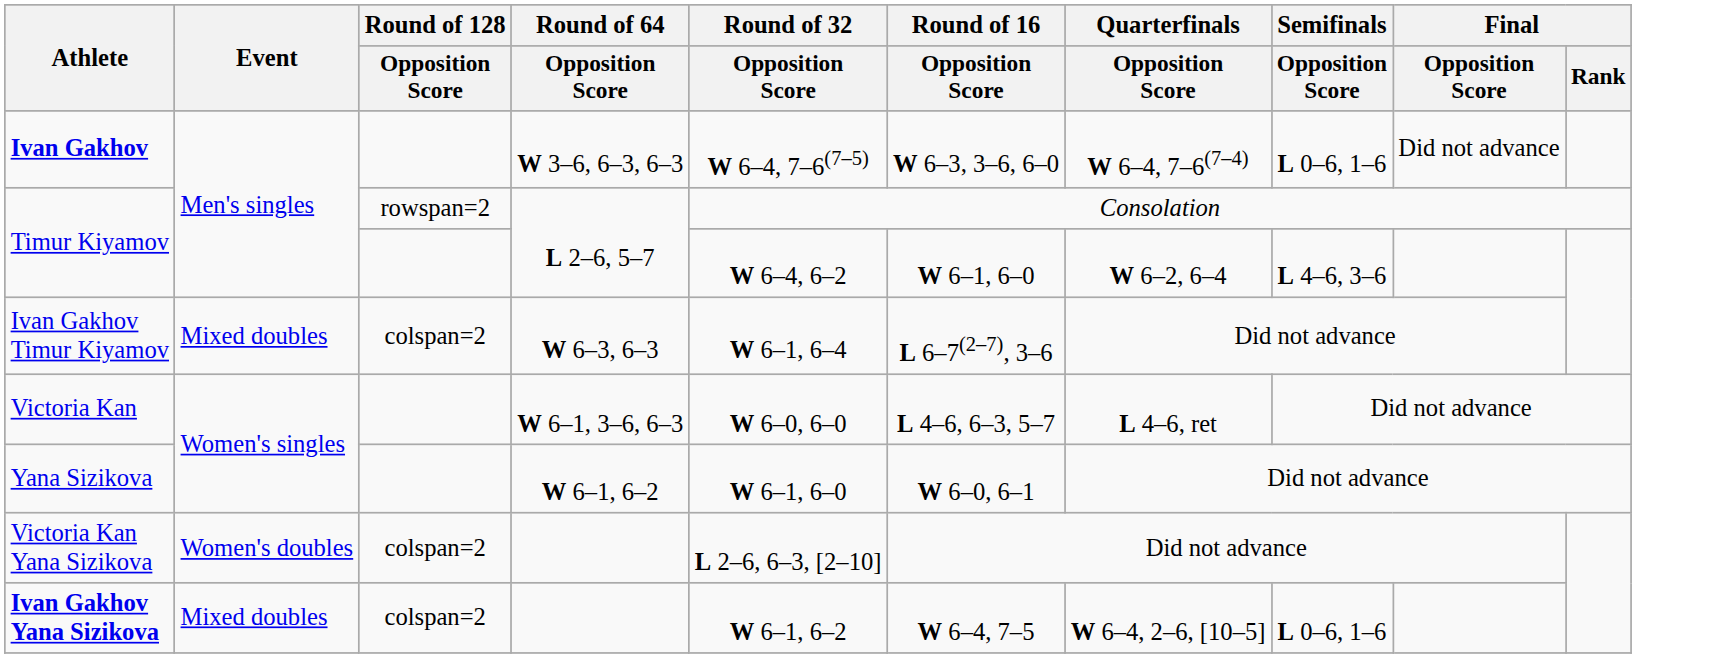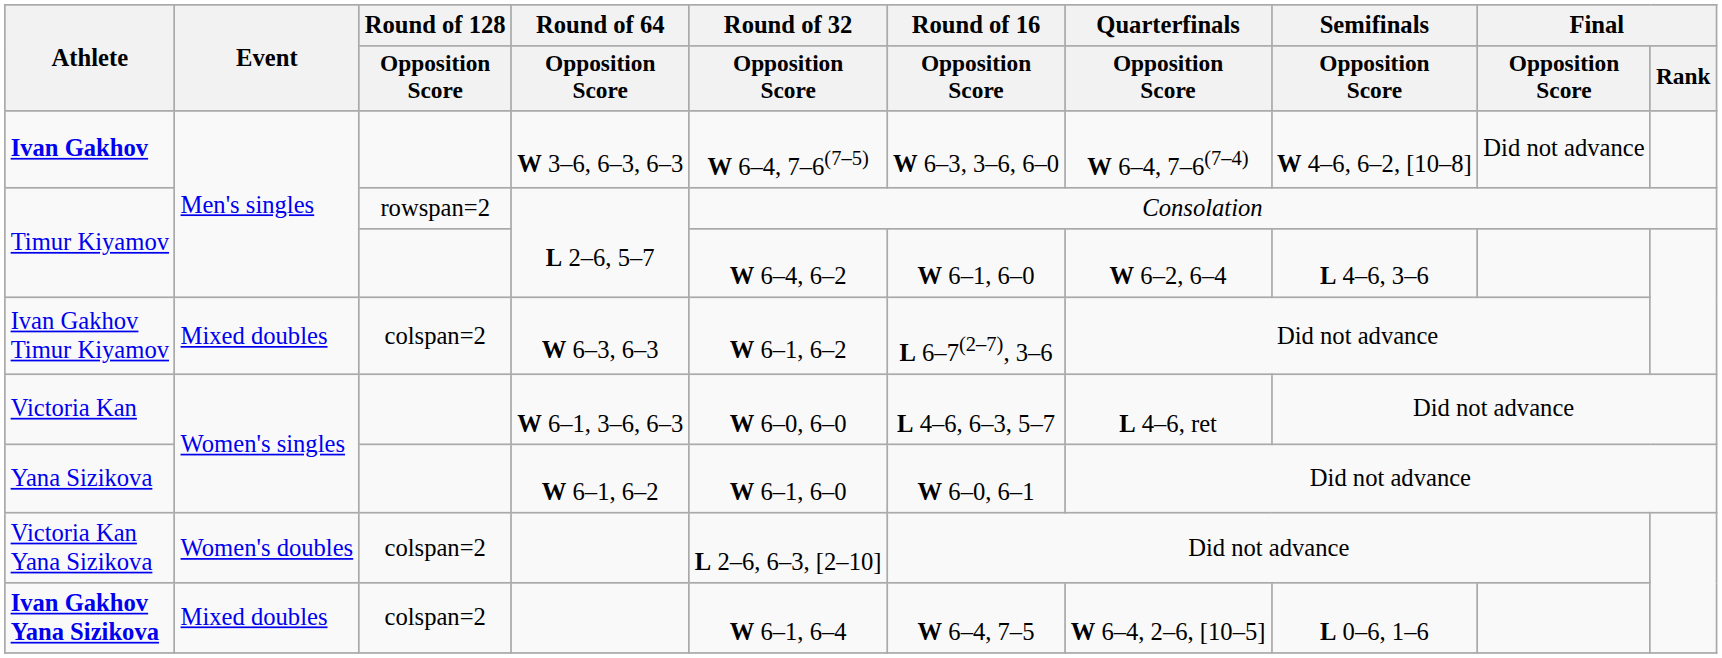(1332, 163) L 0–6, 1–6 -> (1374, 163) W 4–6, 6–2, [10–8]
(788, 350) W 6–1, 6–4 -> (788, 350) W 6–1, 6–2
(788, 632) W 6–1, 6–2 -> (788, 632) W 6–1, 6–4
